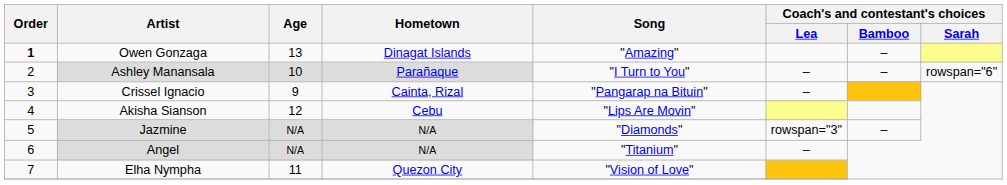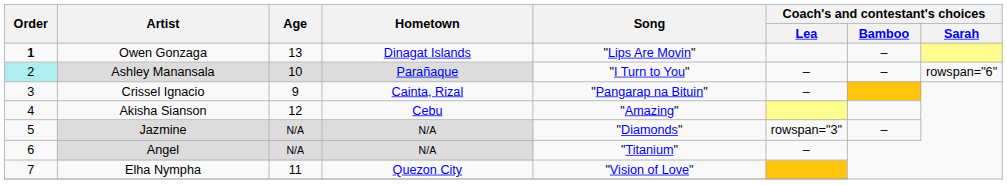(649, 53) "Amazing" -> (649, 53) "Lips Are Movin"
(31, 72) no background -> (31, 72) paleturquoise background
(649, 110) "Lips Are Movin" -> (649, 110) "Amazing"
